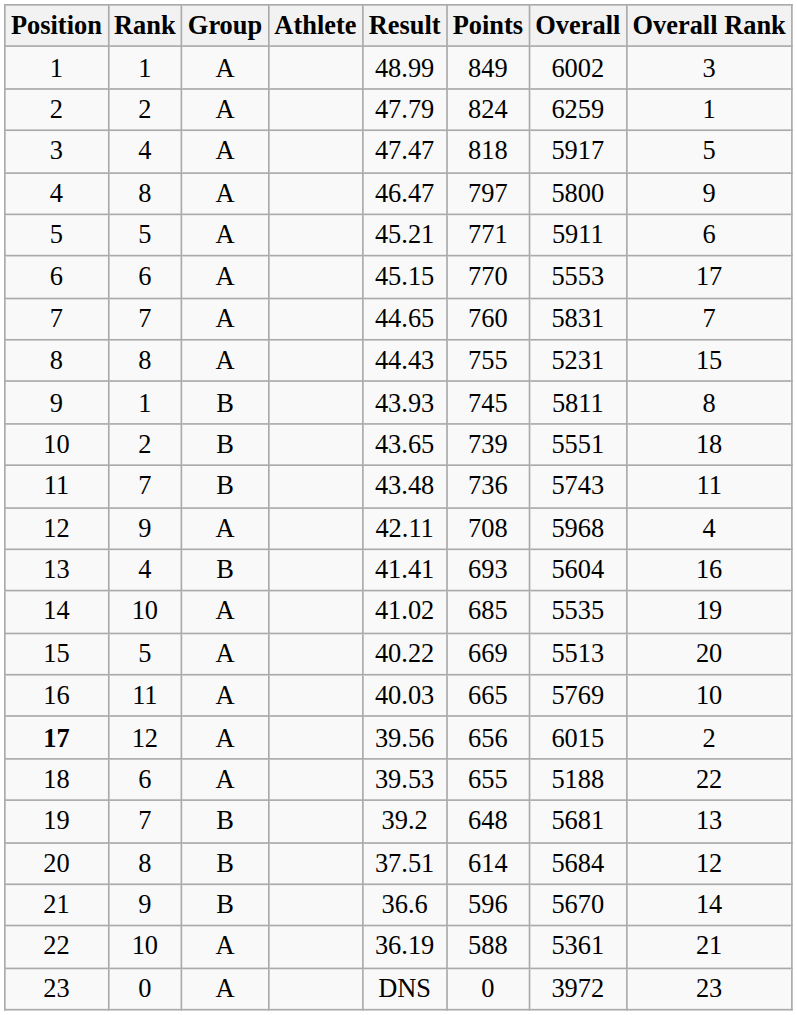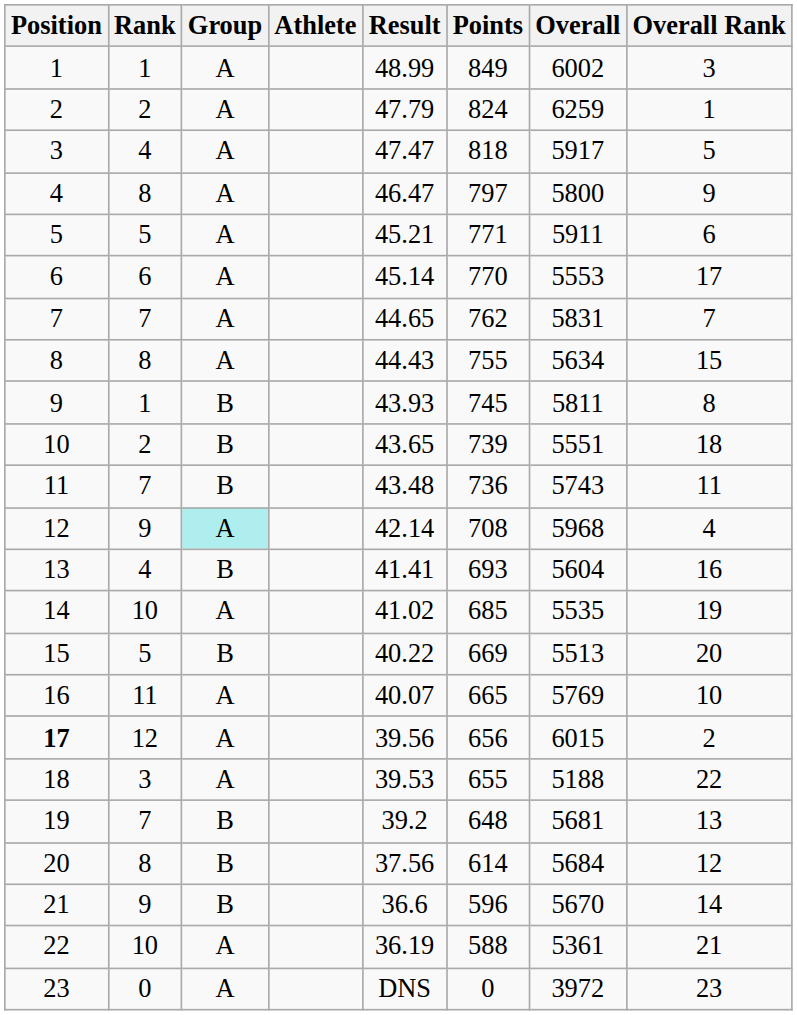(405, 276) 45.15 -> (405, 276) 45.14
(488, 318) 760 -> (488, 318) 762
(578, 360) 5231 -> (578, 360) 5634
(225, 527) no background -> (225, 527) paleturquoise background
(405, 527) 42.11 -> (405, 527) 42.14
(225, 653) A -> (225, 653) B
(405, 695) 40.03 -> (405, 695) 40.07
(145, 779) 6 -> (145, 779) 3
(405, 862) 37.51 -> (405, 862) 37.56
